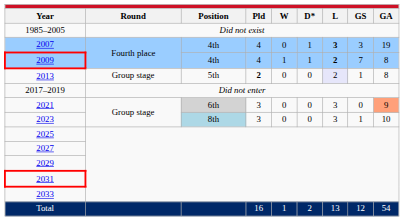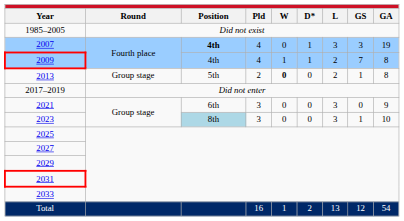(213, 45) normal -> (213, 45) bold
(335, 45) bold -> (335, 45) normal
(335, 60) bold -> (335, 60) normal
(259, 76) bold -> (259, 76) normal
(284, 76) normal -> (284, 76) bold
(335, 76) lavender background -> (335, 76) no background
(213, 105) lightgrey background -> (213, 105) no background
(386, 105) lightsalmon background -> (386, 105) no background
